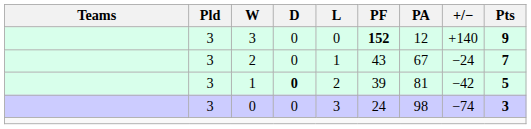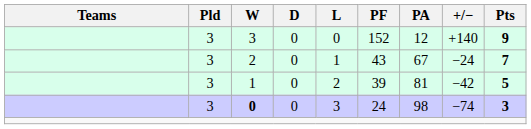(379, 38) bold -> (379, 38) normal
(294, 83) bold -> (294, 83) normal
(252, 106) normal -> (252, 106) bold
